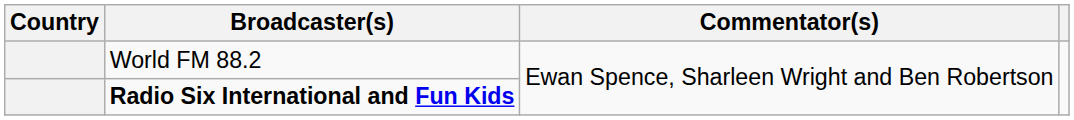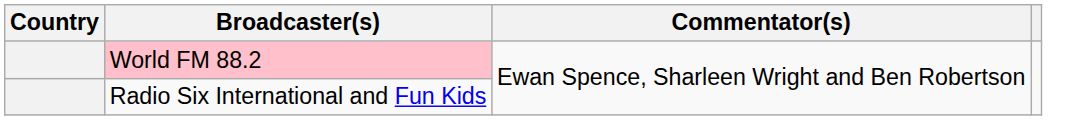(186, 59) no background -> (186, 59) pink background
(312, 96) bold -> (298, 96) normal
